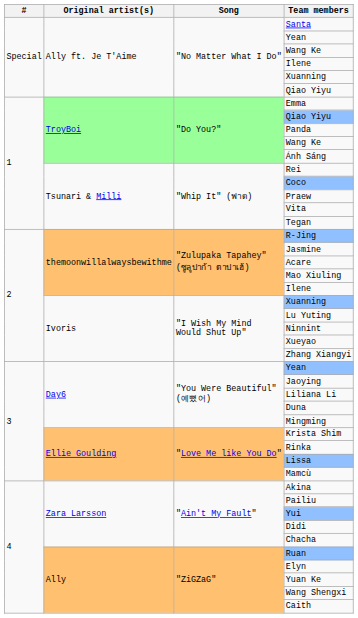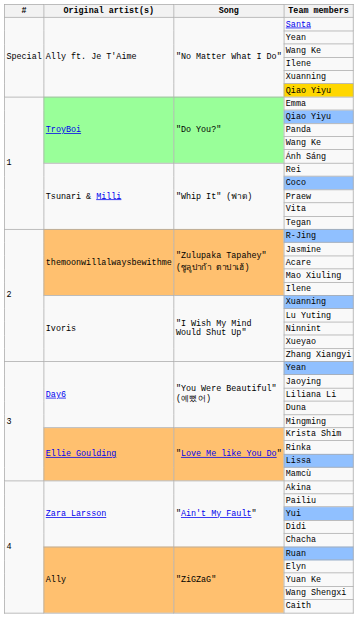(308, 90) no background -> (308, 90) gold background
